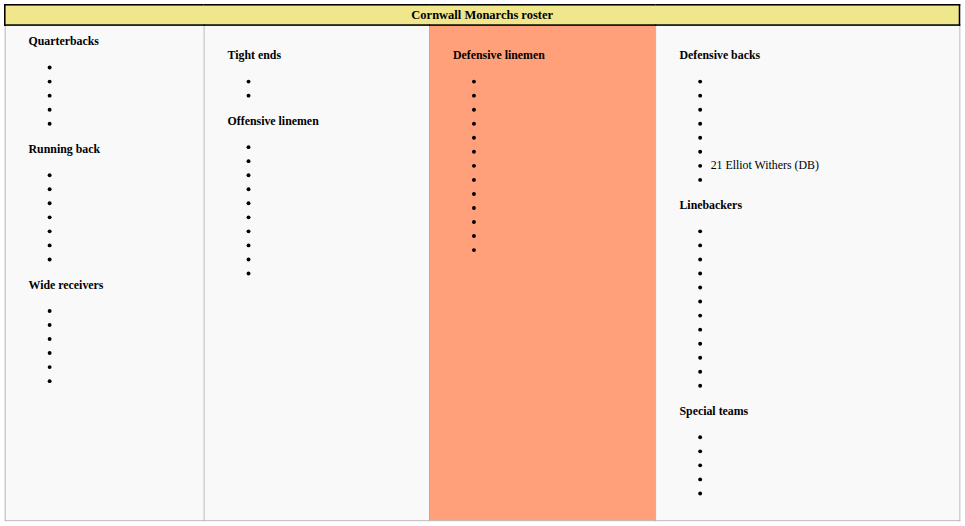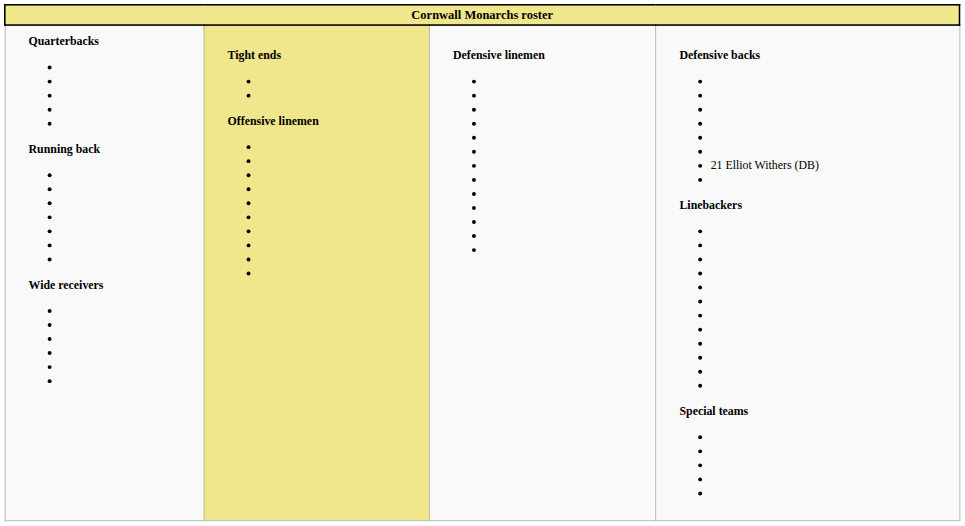(316, 164) no background -> (316, 164) khaki background
(542, 152) lightsalmon background -> (542, 152) no background
